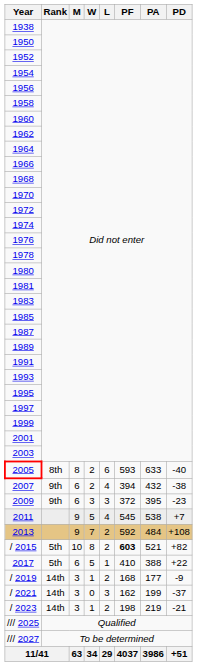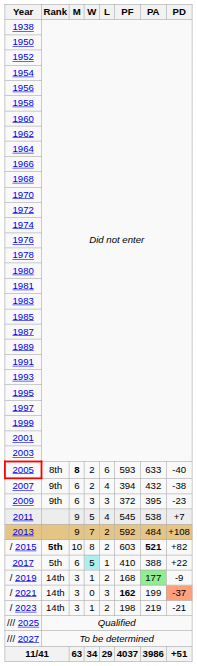(77, 470) normal -> (77, 470) bold
(55, 547) normal -> (55, 547) bold
(127, 547) bold -> (127, 547) normal
(153, 547) normal -> (153, 547) bold
(92, 562) no background -> (92, 562) paleturquoise background
(153, 577) no background -> (153, 577) lightgreen background
(127, 593) normal -> (127, 593) bold
(179, 593) no background -> (179, 593) lightsalmon background
